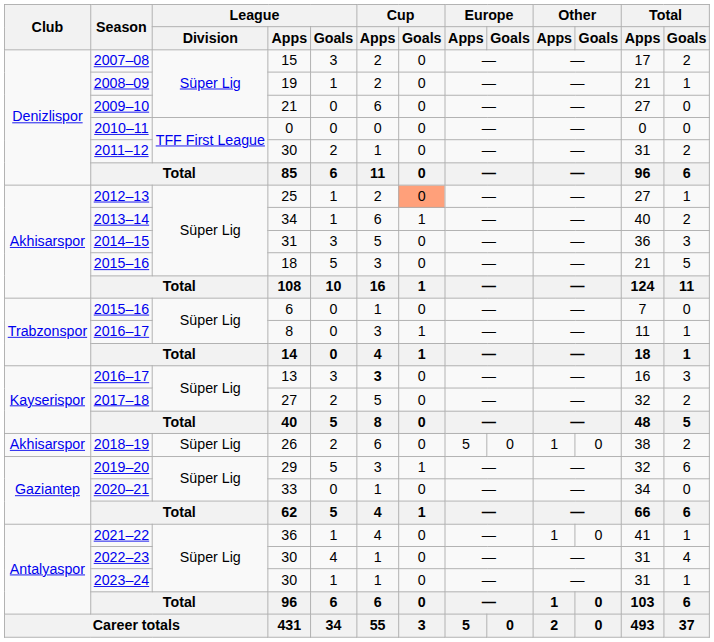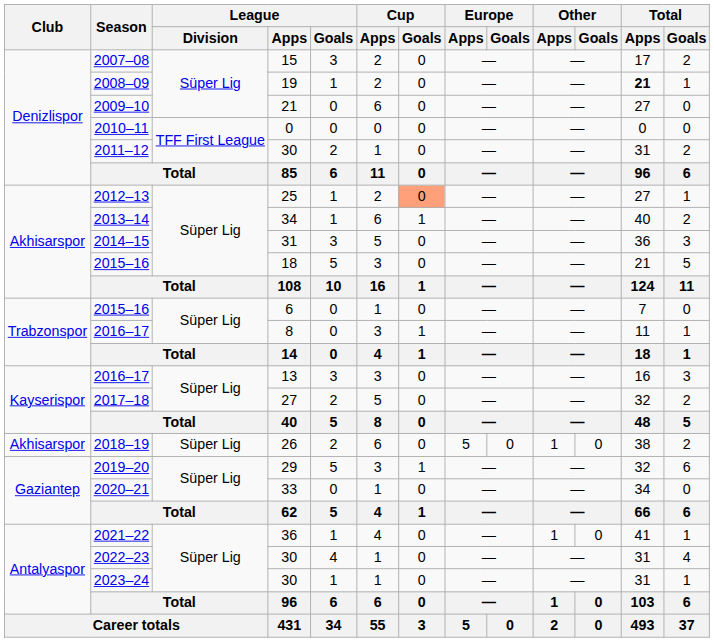(642, 83) normal -> (642, 83) bold
(378, 377) bold -> (378, 377) normal
